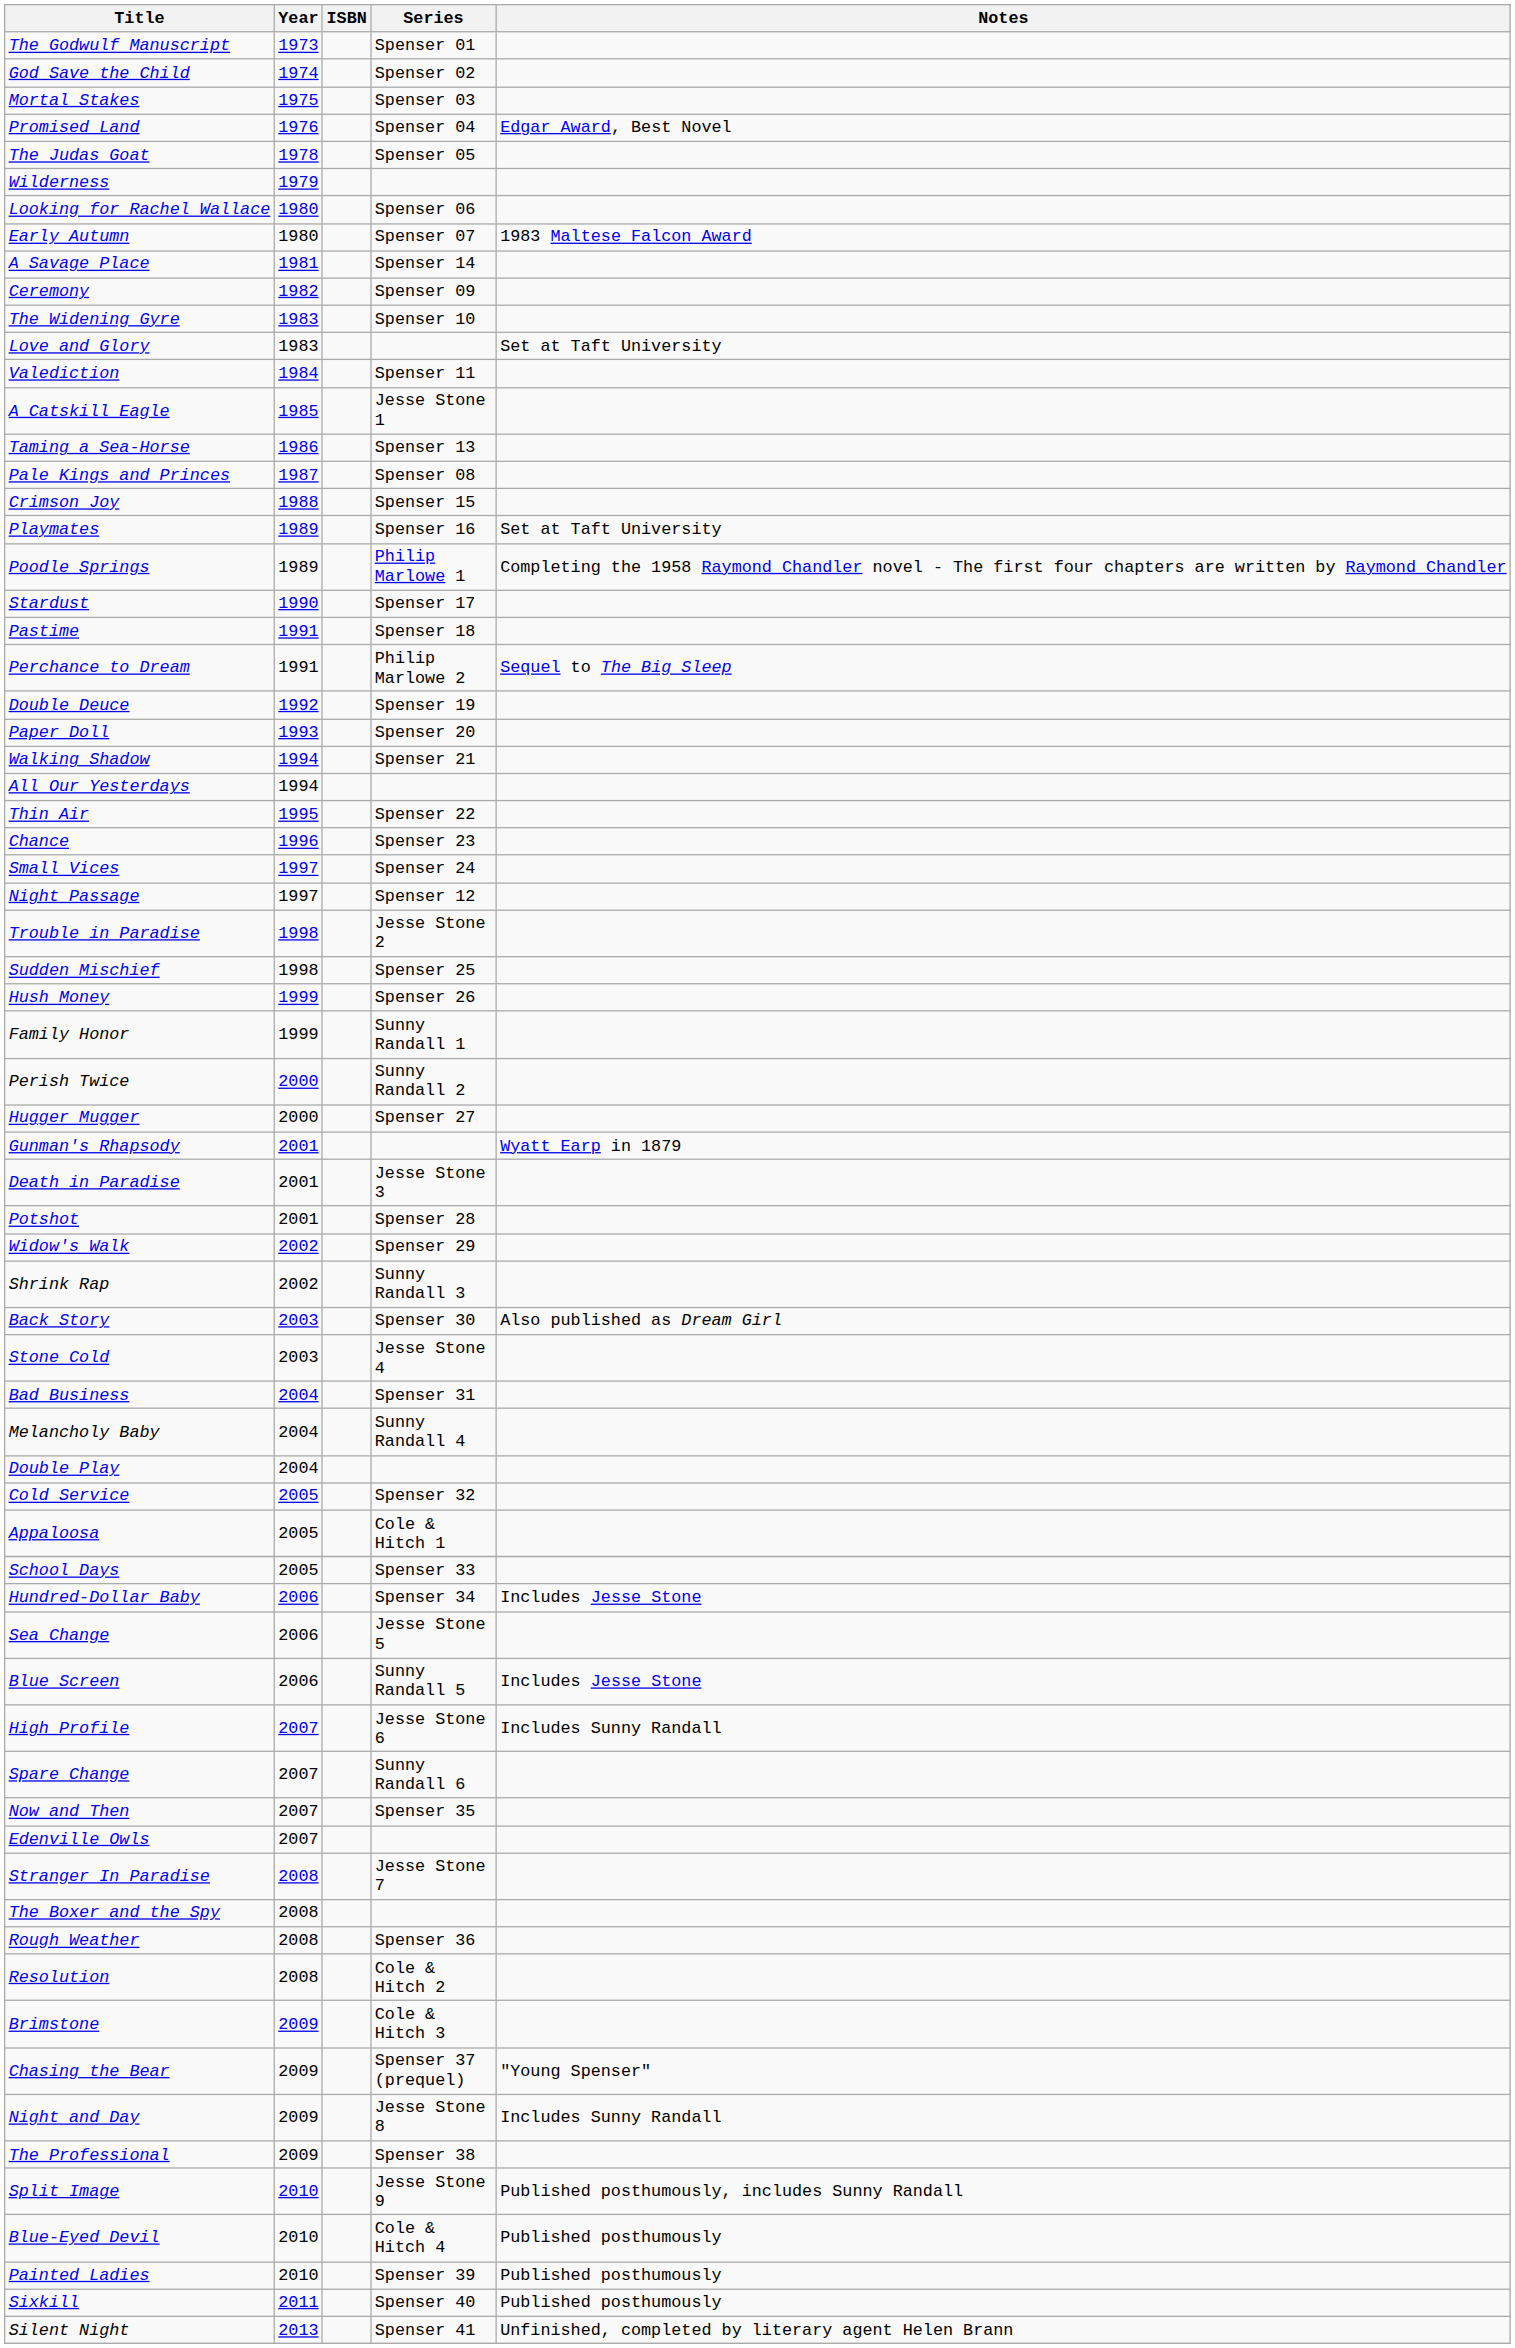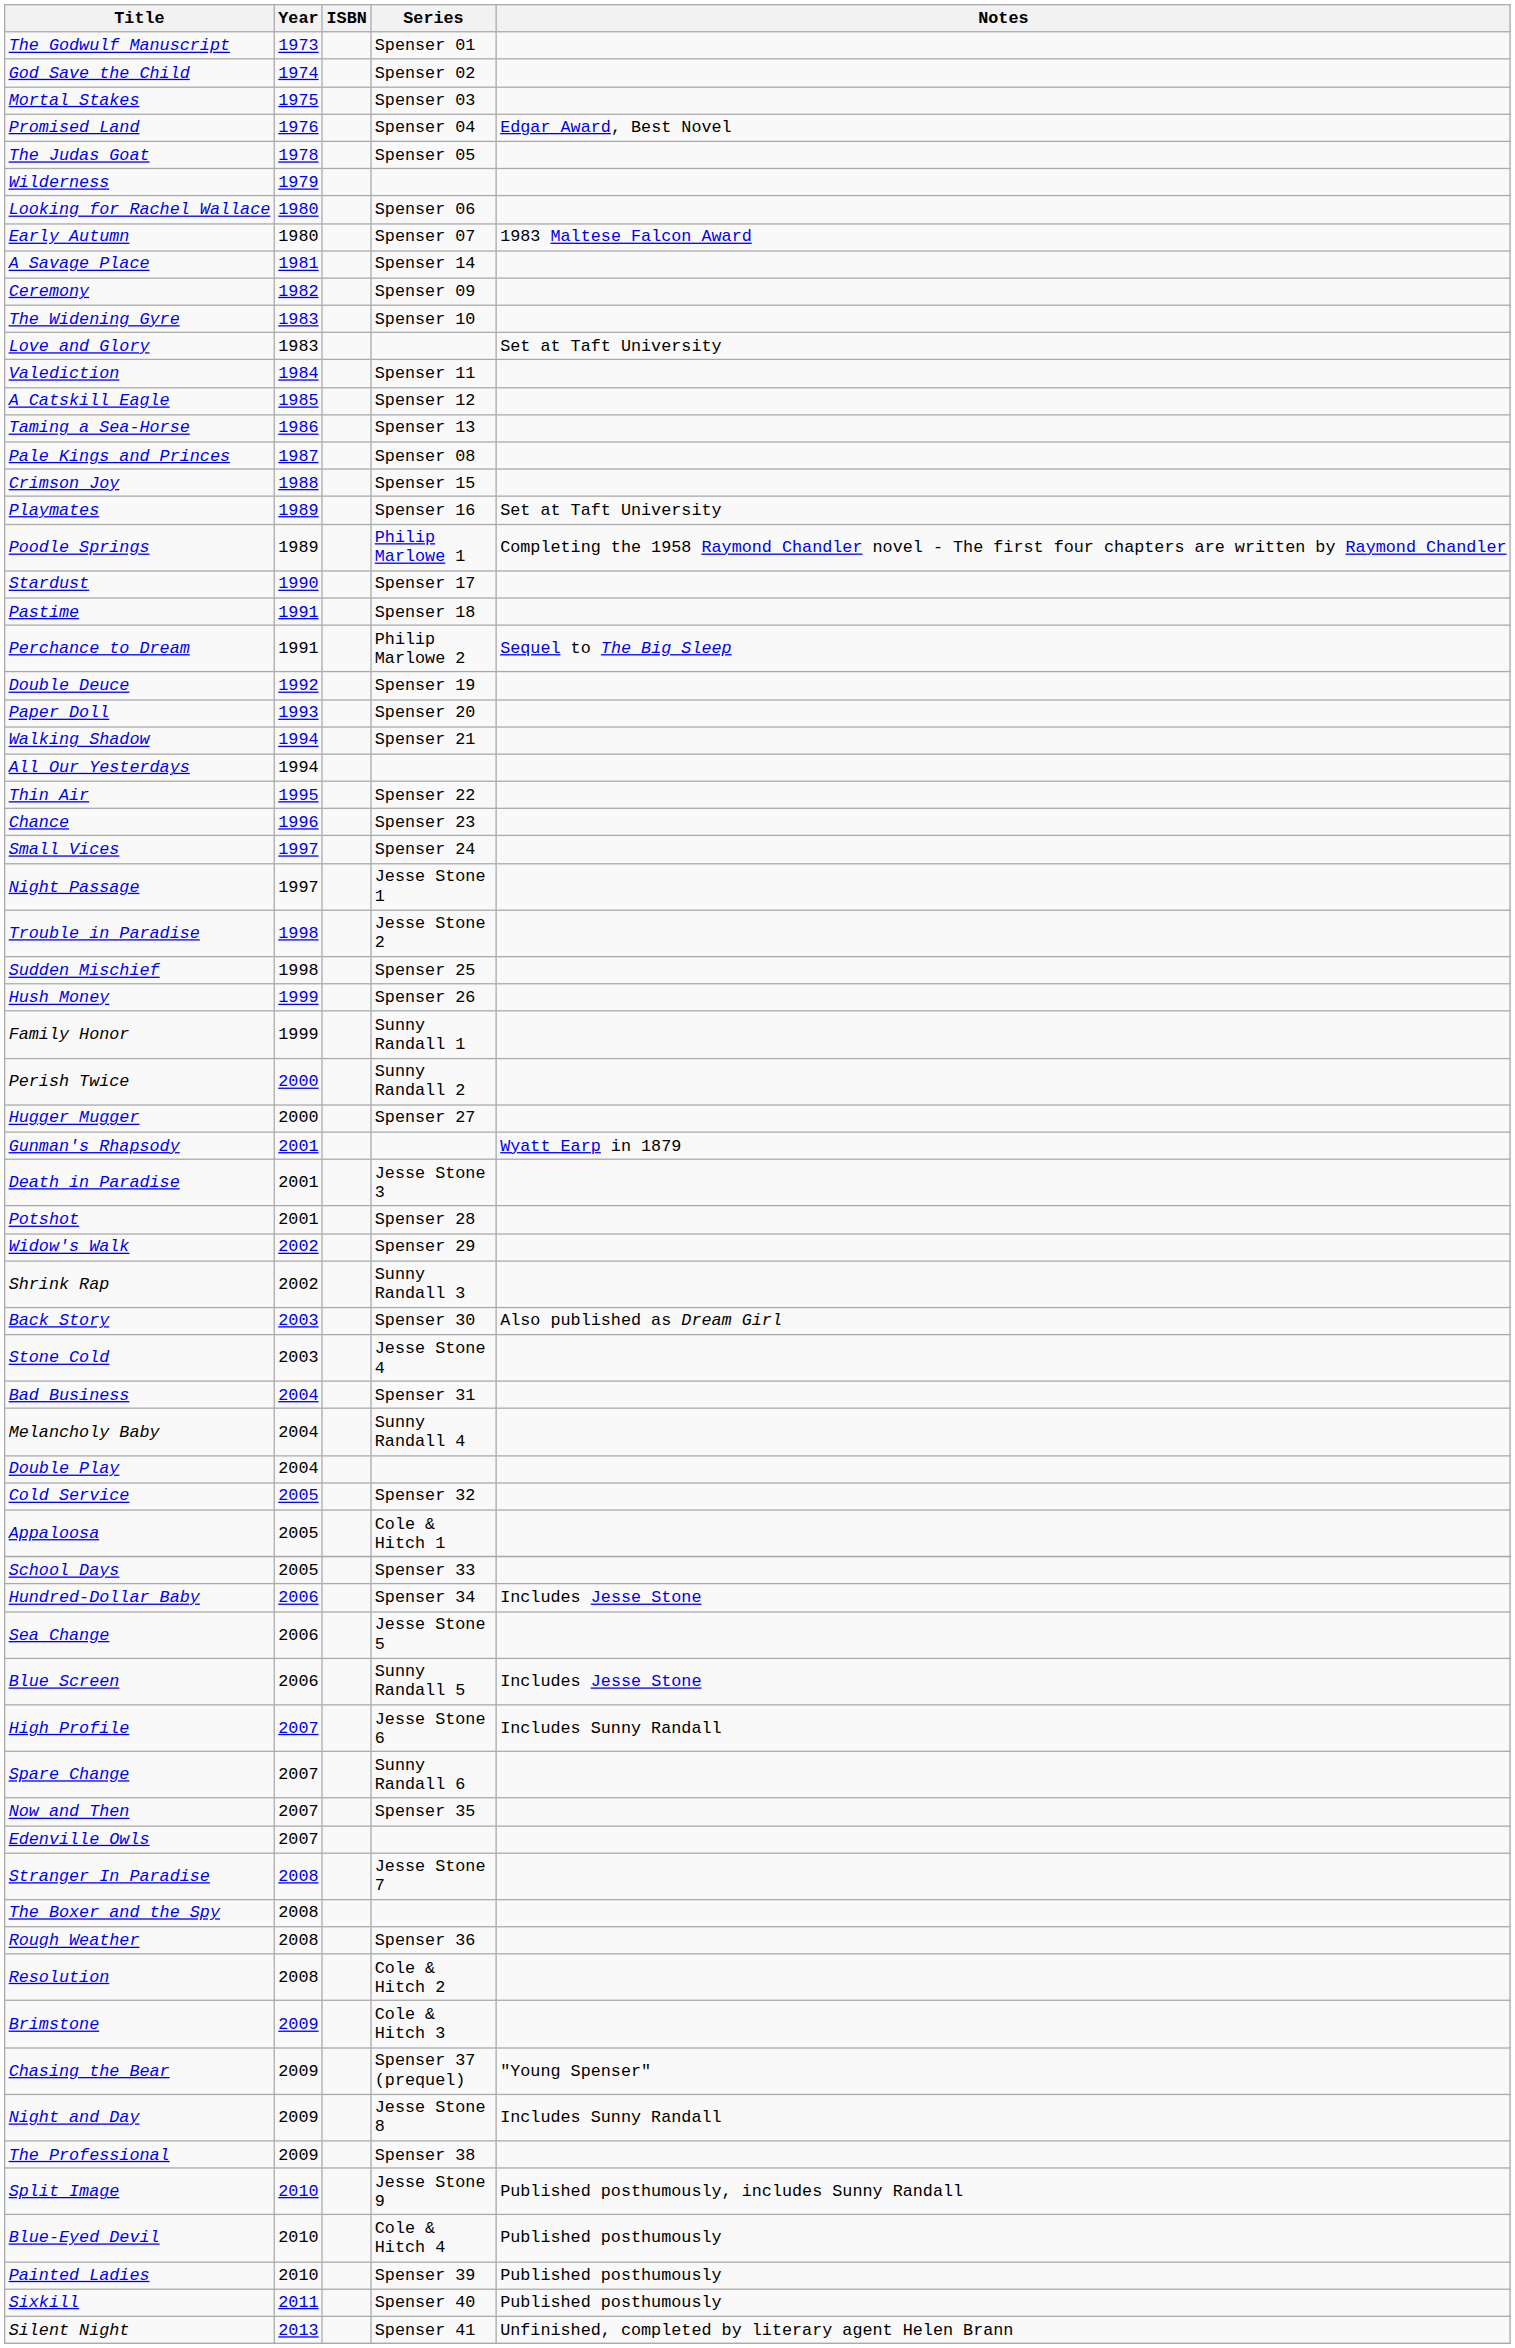(430, 411) Jesse Stone 1 -> (425, 401) Spenser 12
(425, 896) Spenser 12 -> (430, 887) Jesse Stone 1
